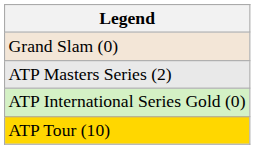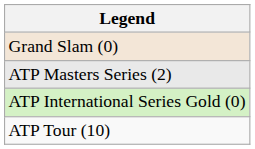(59, 130) gold background -> (59, 130) no background
